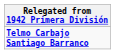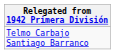(47, 38) bold -> (47, 38) normal
